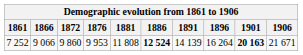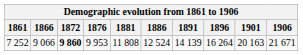(70, 43) normal -> (70, 43) bold
(157, 43) bold -> (157, 43) normal
(251, 43) bold -> (251, 43) normal
